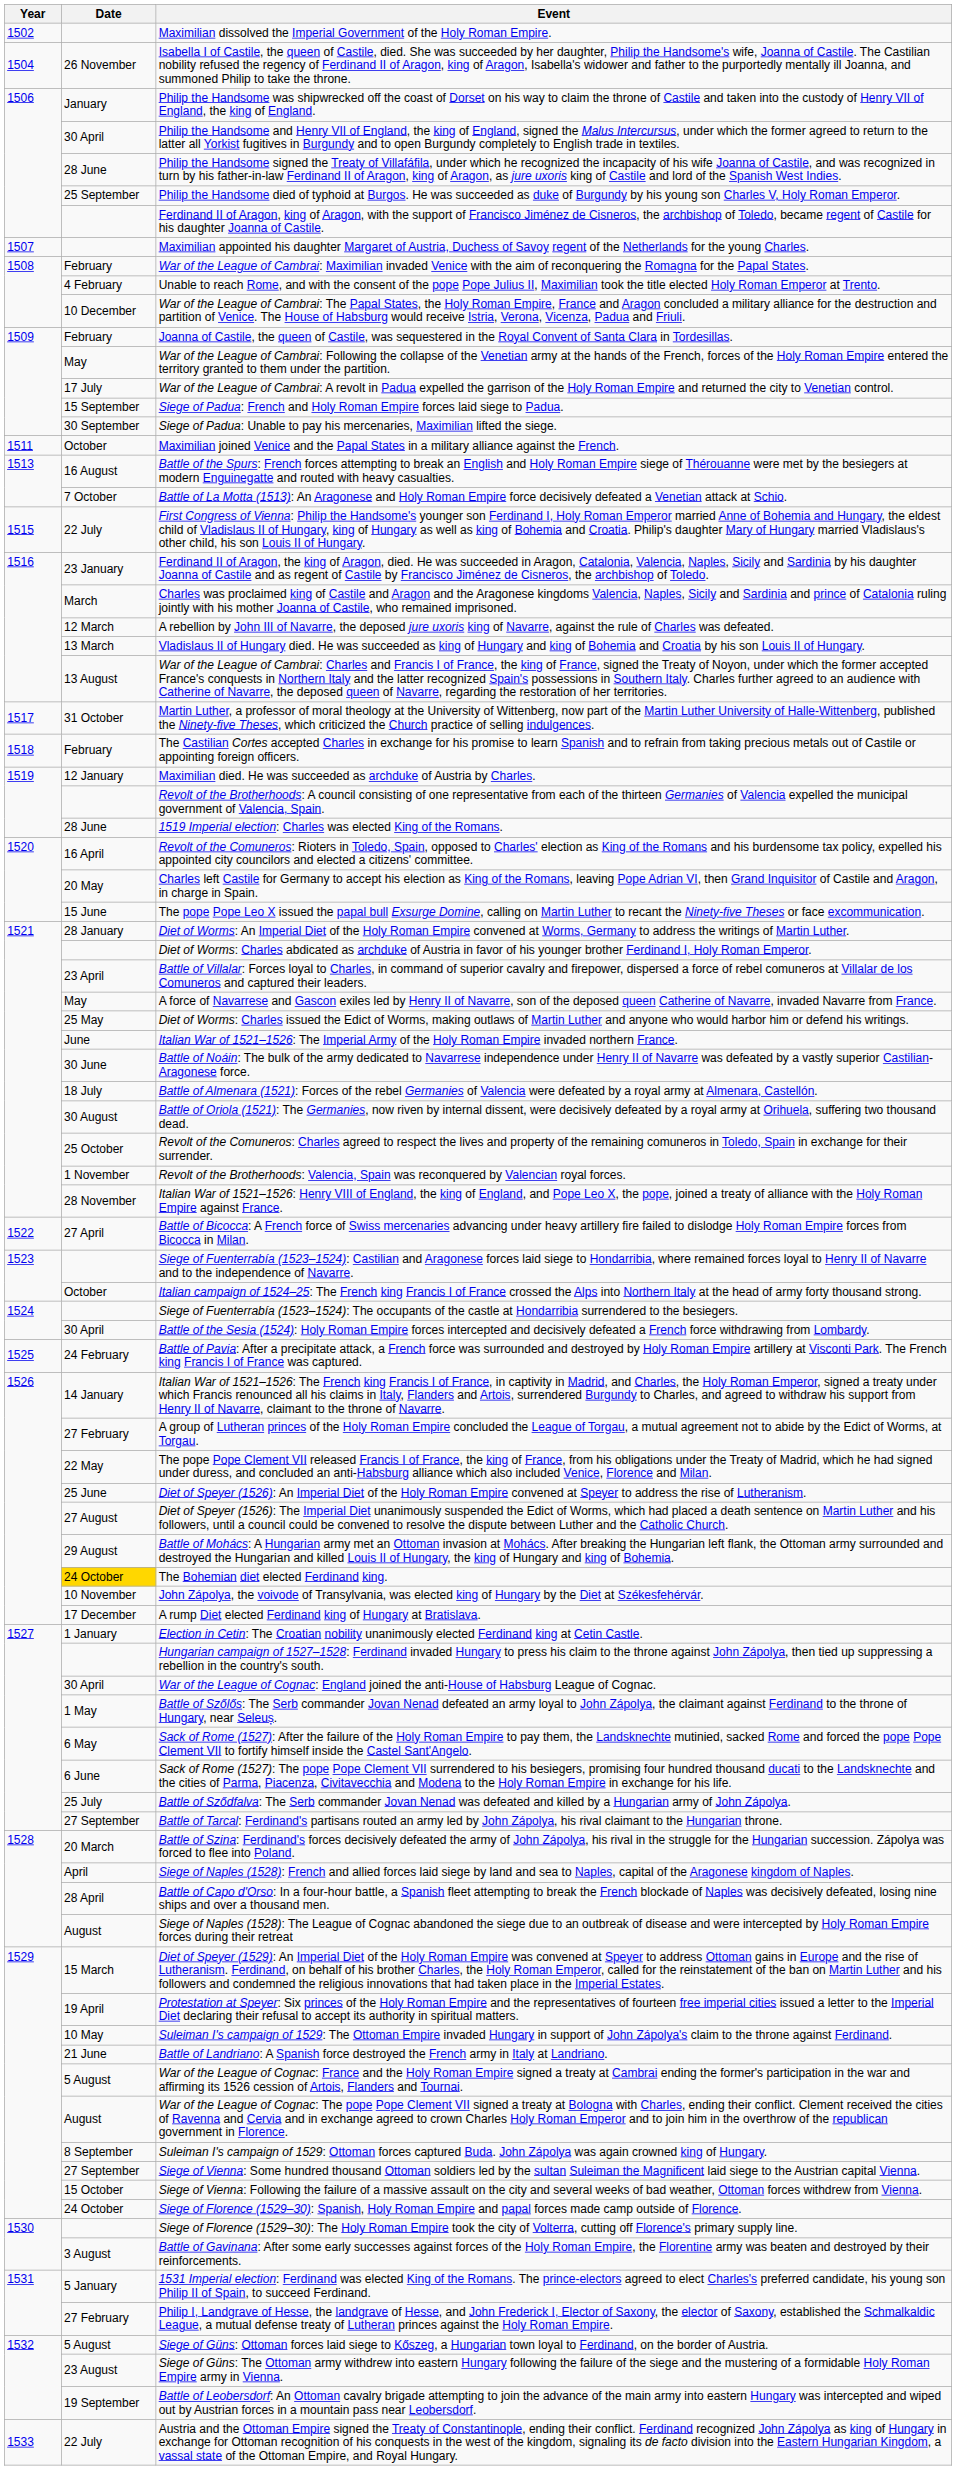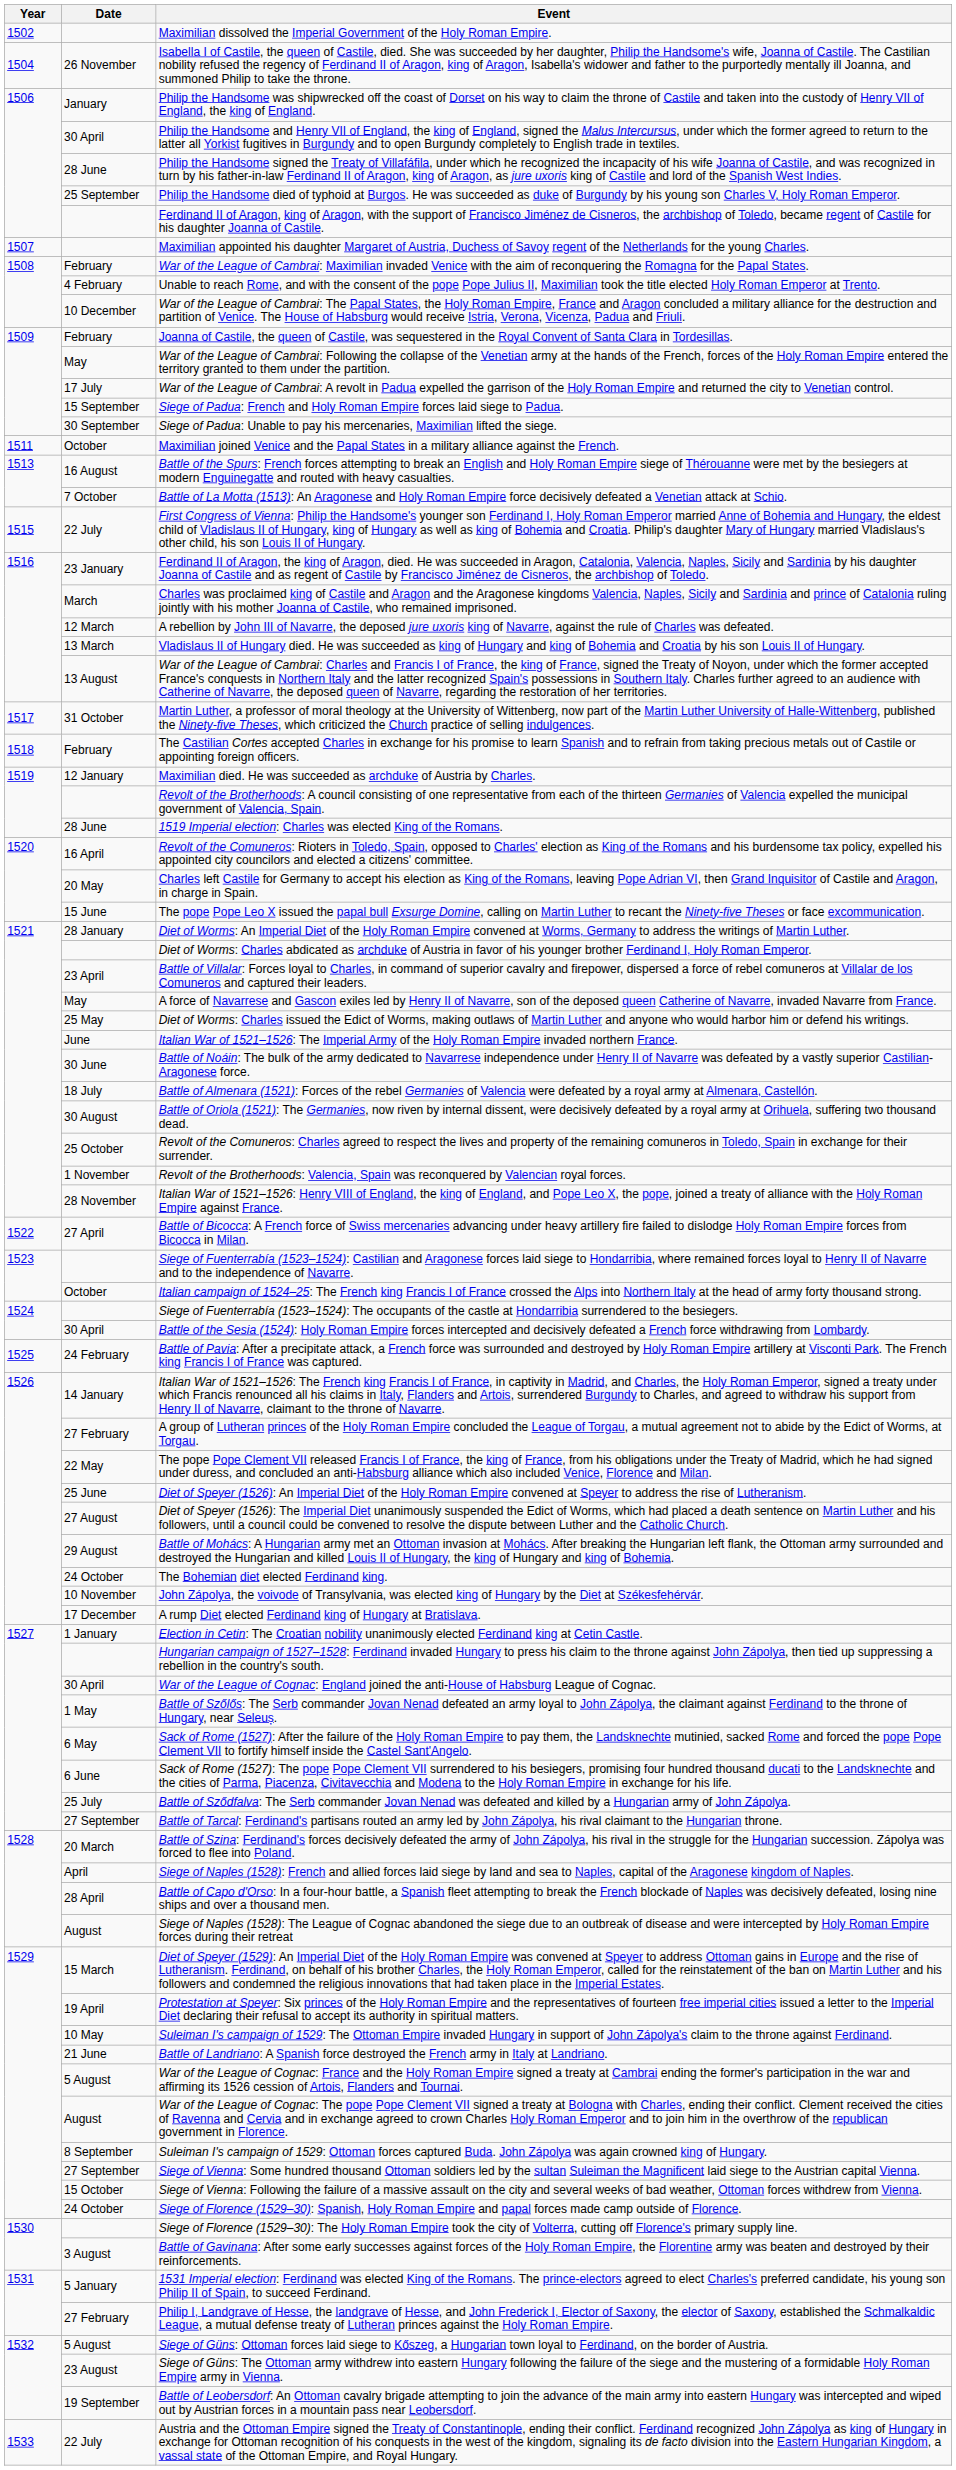(94, 1576) gold background -> (94, 1576) no background
